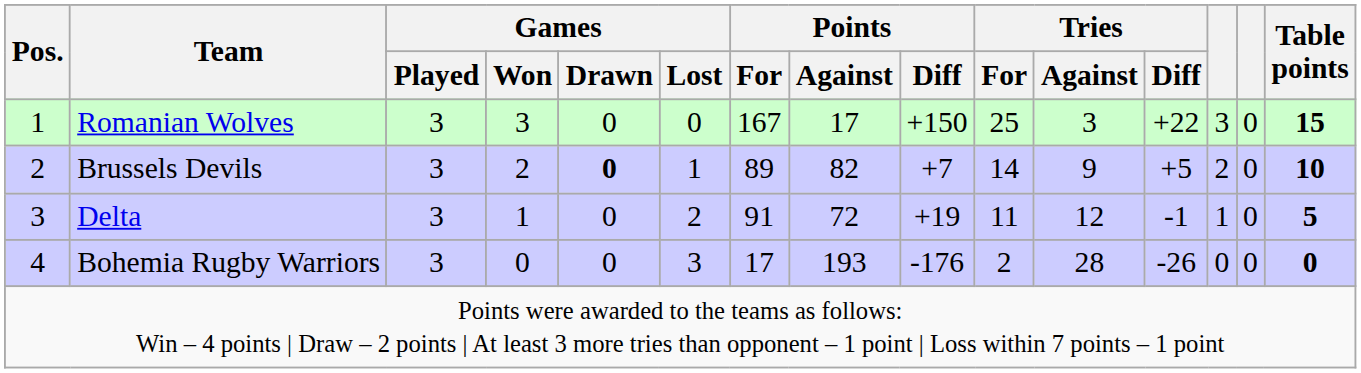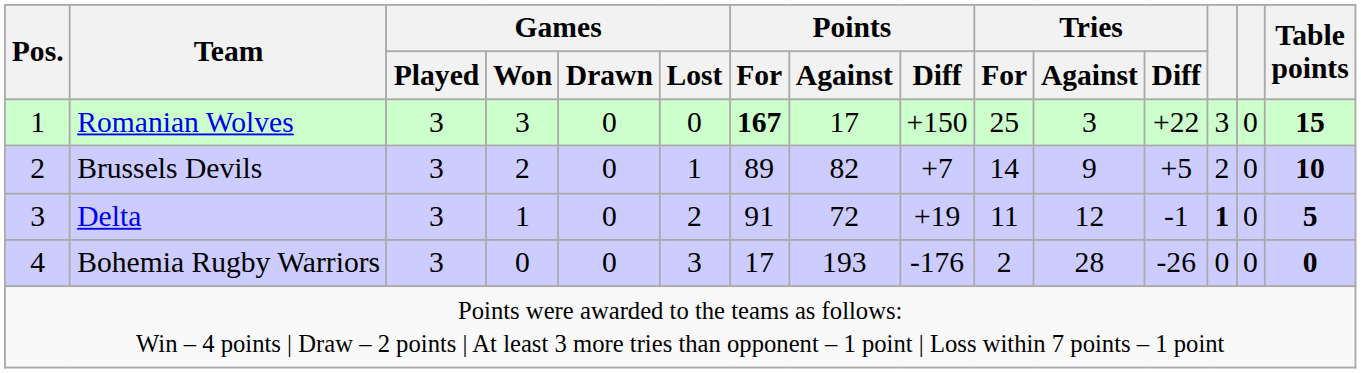(759, 121) normal -> (759, 121) bold
(609, 168) bold -> (609, 168) normal
(1222, 215) normal -> (1222, 215) bold
